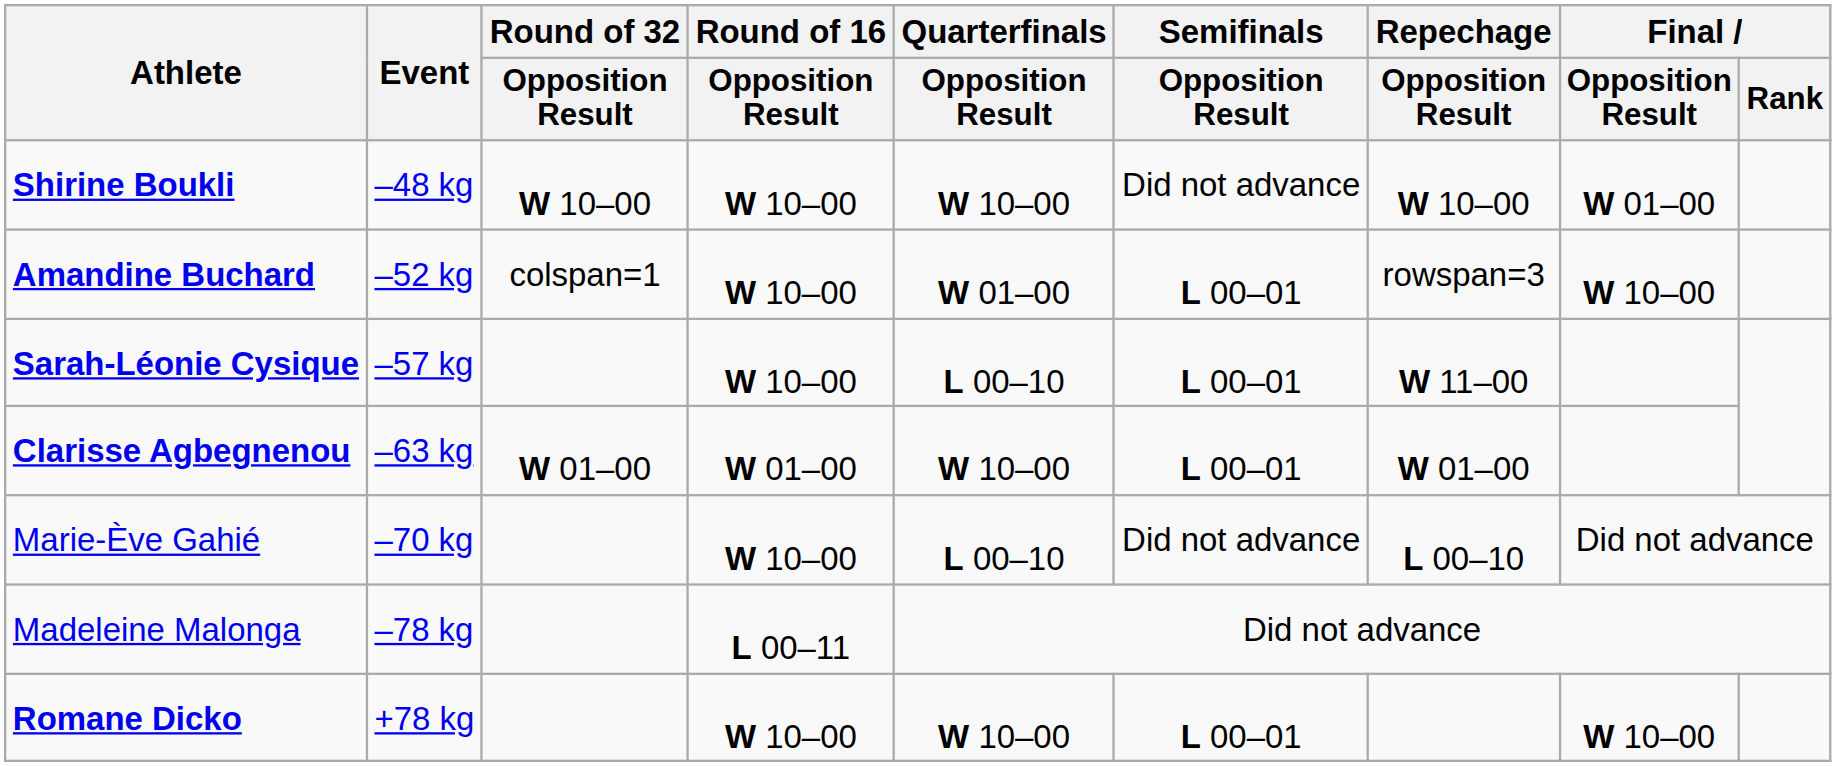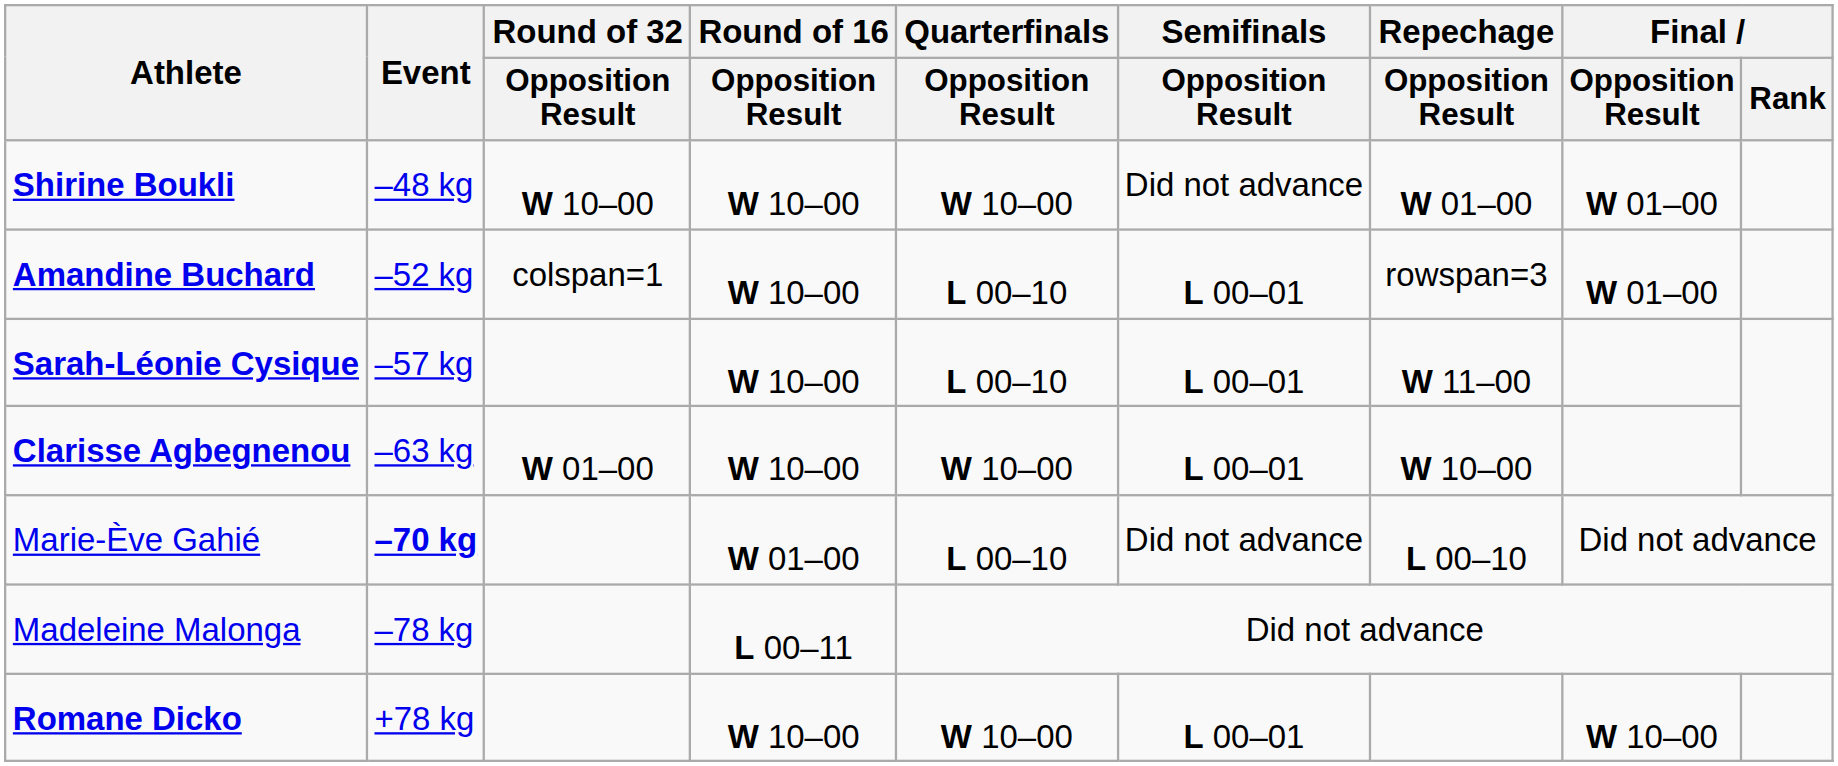(1464, 204) W 10–00 -> (1466, 204) W 01–00
(1004, 293) W 01–00 -> (1007, 293) L 00–10
(1649, 293) W 10–00 -> (1652, 293) W 01–00
(791, 470) W 01–00 -> (794, 470) W 10–00
(1464, 470) W 01–00 -> (1466, 470) W 10–00
(424, 540) normal -> (426, 540) bold
(791, 559) W 10–00 -> (794, 559) W 01–00
